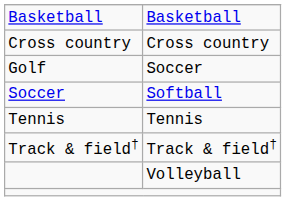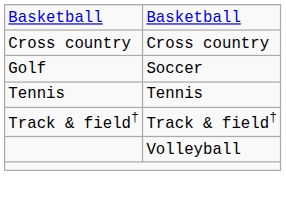- row: (184, 94)
